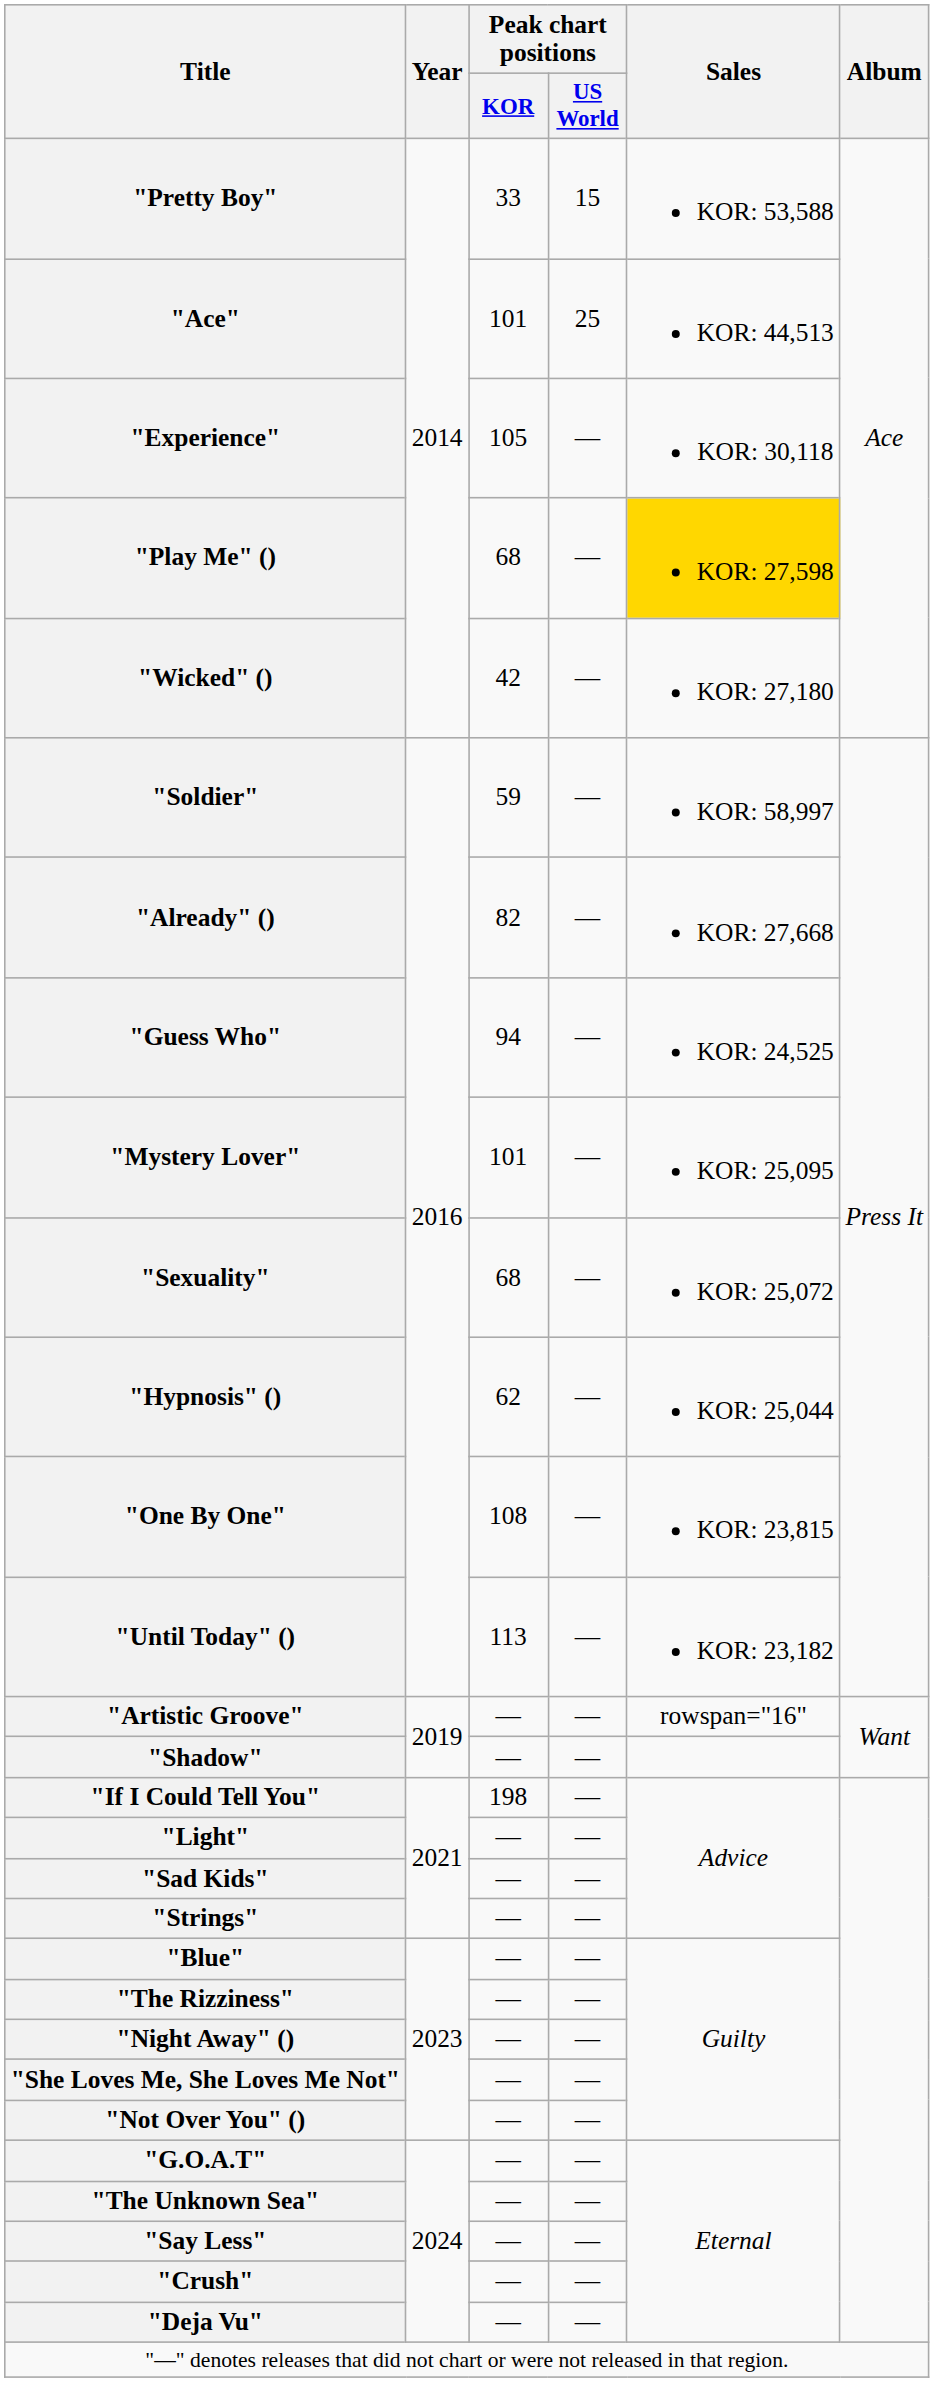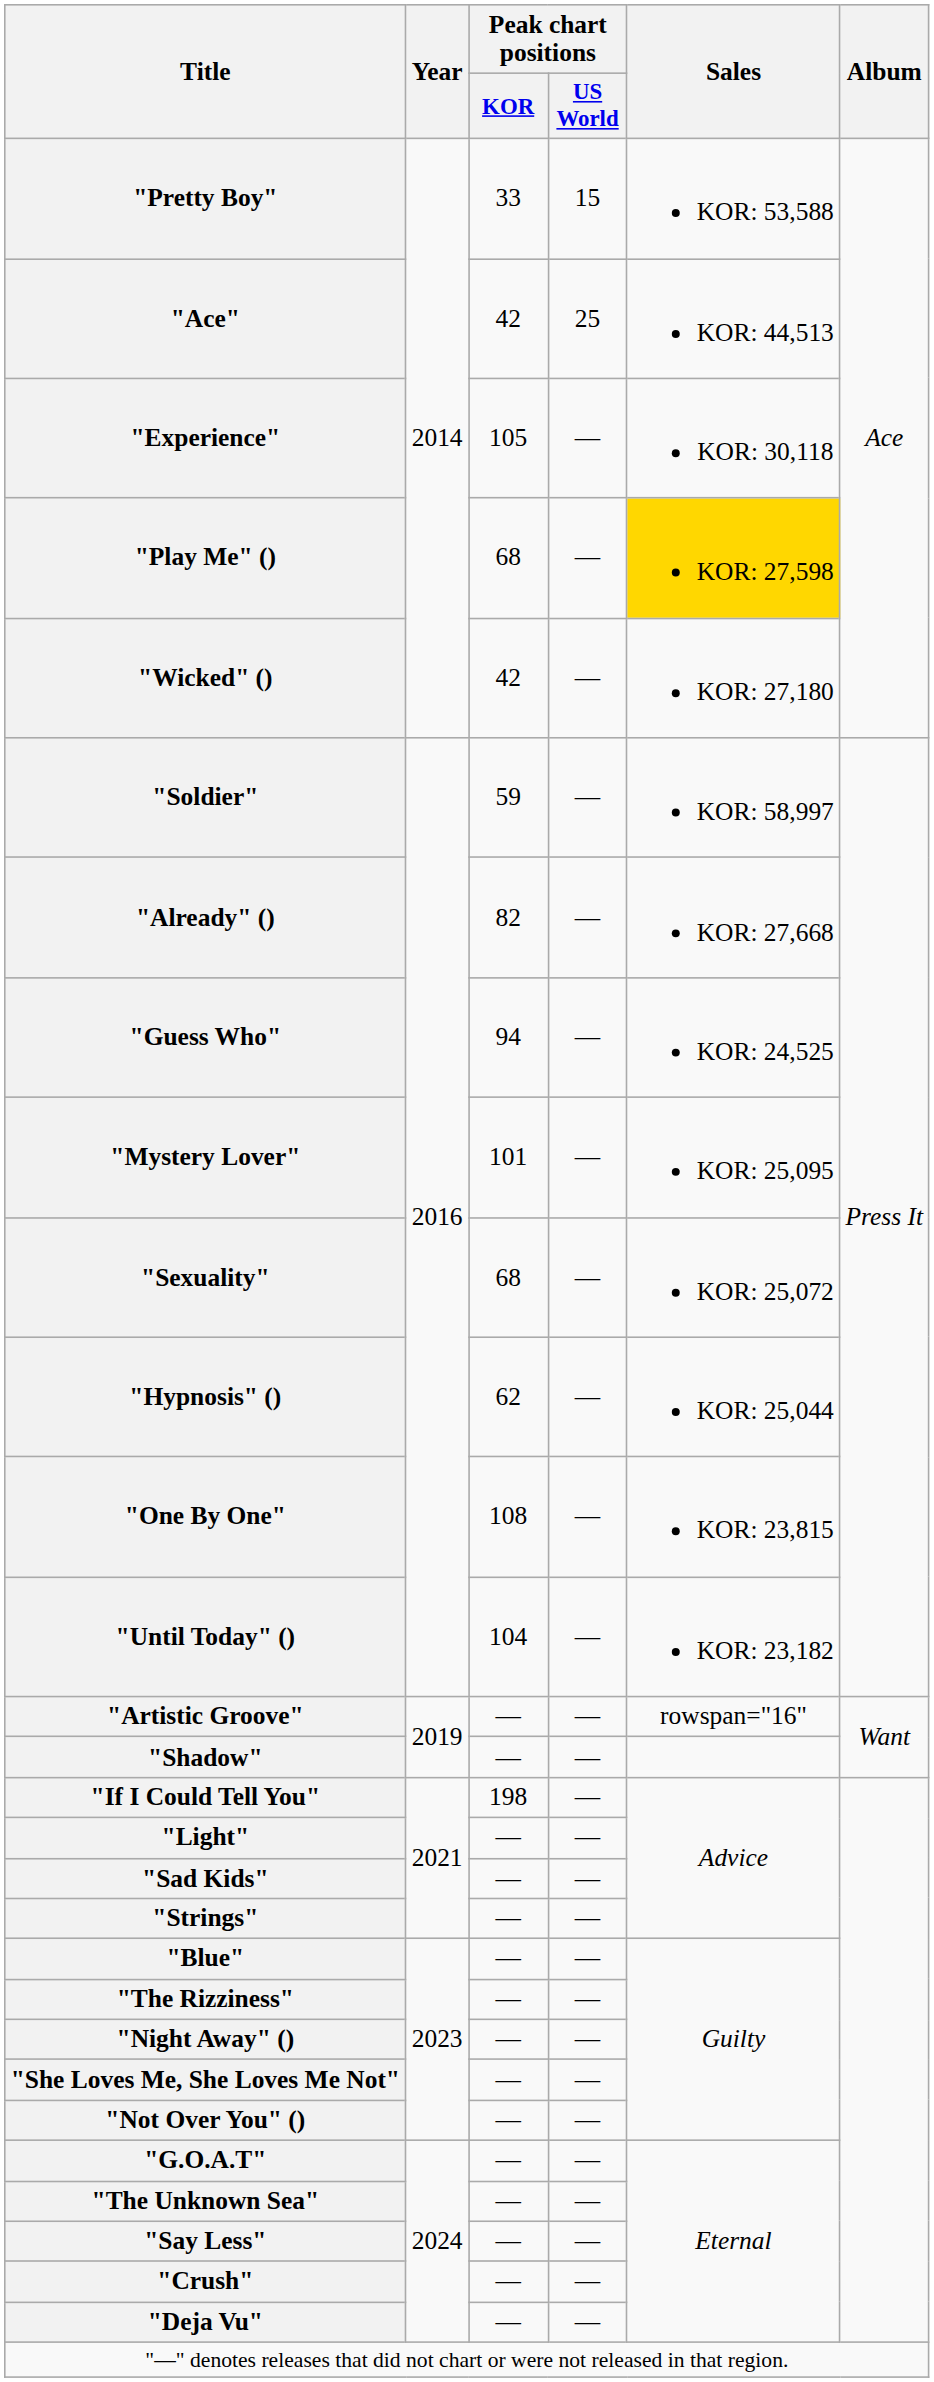(508, 318) 101 -> (508, 318) 42
(508, 1636) 113 -> (508, 1636) 104
